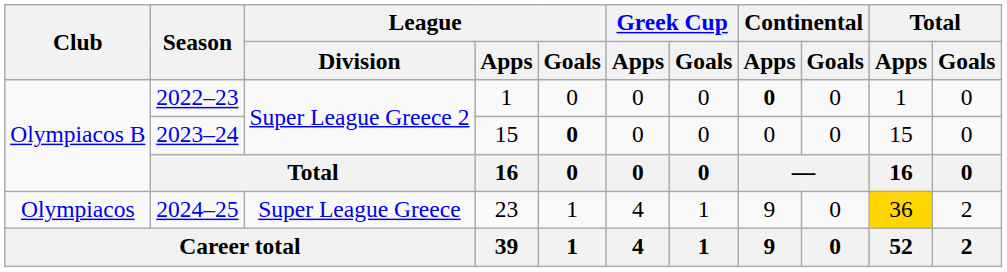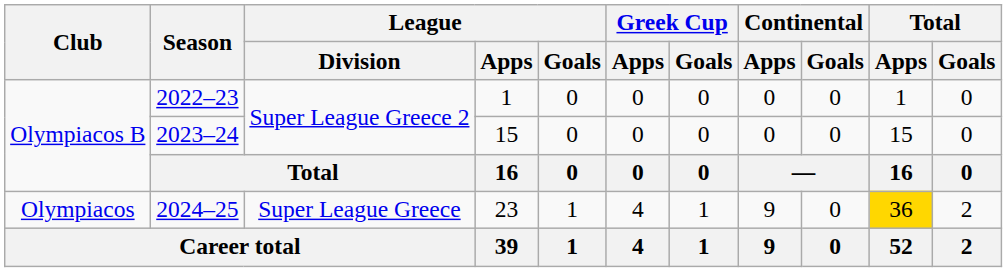(769, 97) bold -> (769, 97) normal
(572, 135) bold -> (572, 135) normal
